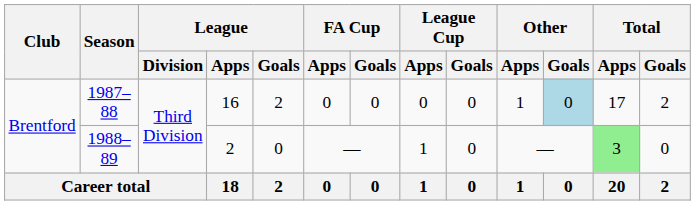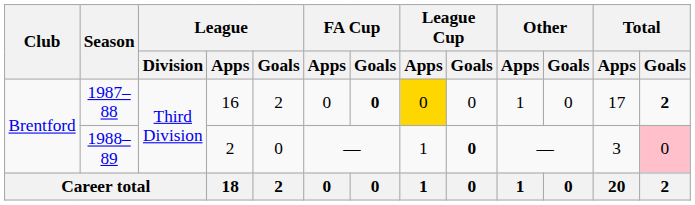(375, 102) normal -> (375, 102) bold
(423, 102) no background -> (423, 102) gold background
(568, 102) lightblue background -> (568, 102) no background
(665, 102) normal -> (665, 102) bold
(472, 149) normal -> (472, 149) bold
(617, 149) lightgreen background -> (617, 149) no background
(665, 149) no background -> (665, 149) pink background
